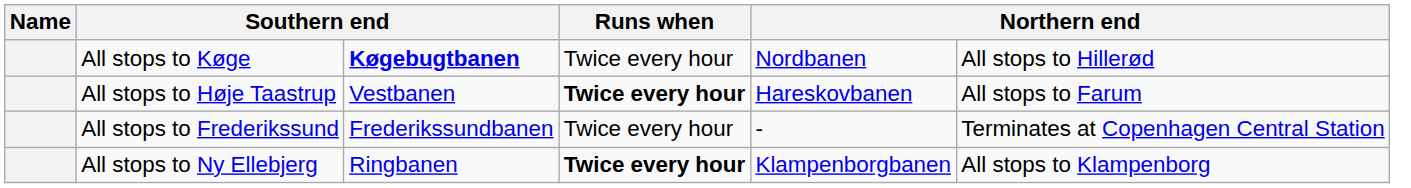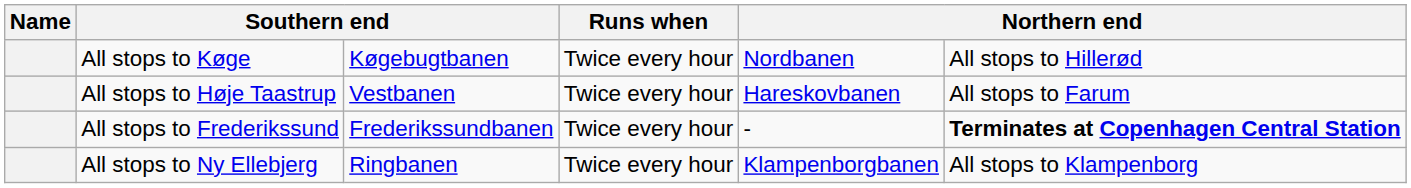(434, 57) bold -> (429, 57) normal
(654, 93) bold -> (648, 93) normal
(1173, 128) normal -> (1175, 128) bold
(654, 164) bold -> (648, 164) normal
